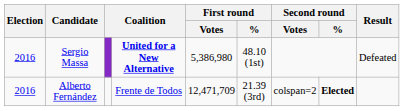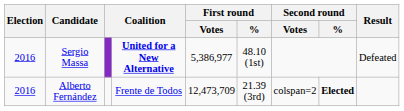(211, 57) 5,386,980 -> (211, 57) 5,386,977
(211, 91) 12,471,709 -> (211, 91) 12,473,709
